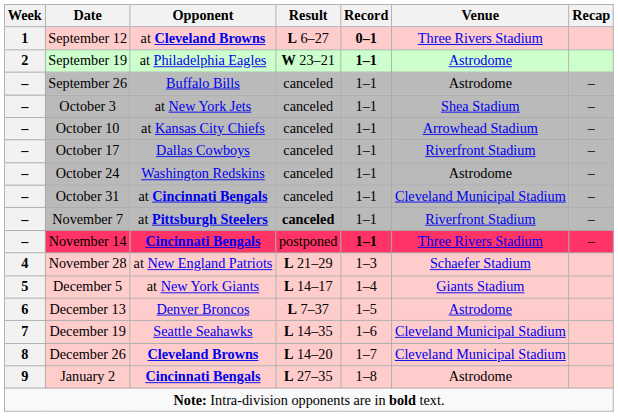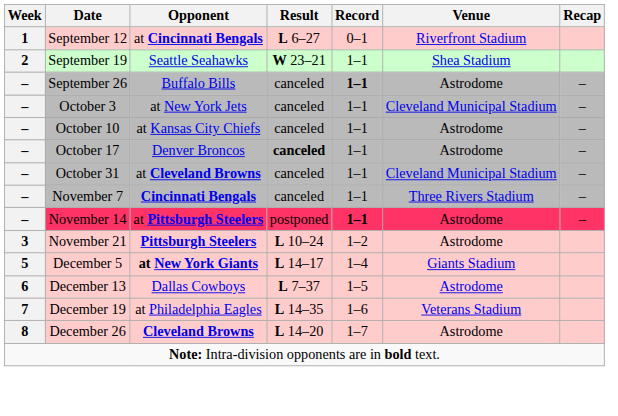(203, 38) at Cleveland Browns -> (198, 38) at Cincinnati Bengals
(366, 38) bold -> (357, 38) normal
(480, 38) Three Rivers Stadium -> (471, 38) Riverfront Stadium
(203, 60) at Philadelphia Eagles -> (198, 60) Seattle Seahawks
(366, 60) bold -> (357, 60) normal
(480, 60) Astrodome -> (471, 60) Shea Stadium
(366, 83) normal -> (357, 83) bold
(480, 106) Shea Stadium -> (471, 106) Cleveland Municipal Stadium
(480, 128) Arrowhead Stadium -> (471, 128) Astrodome
(203, 151) Dallas Cowboys -> (198, 151) Denver Broncos
(308, 151) normal -> (299, 151) bold
(480, 151) Riverfront Stadium -> (471, 151) Astrodome
- row: (88, 173)
(203, 196) at Cincinnati Bengals -> (198, 173) at Cleveland Browns
(203, 219) at Pittsburgh Steelers -> (198, 196) Cincinnati Bengals
(308, 219) bold -> (299, 196) normal
(480, 219) Riverfront Stadium -> (471, 196) Three Rivers Stadium
(203, 241) Cincinnati Bengals -> (198, 219) at Pittsburgh Steelers
(480, 241) Three Rivers Stadium -> (471, 219) Astrodome
+ row: (88, 241)
- row: (88, 264)
(203, 286) normal -> (198, 264) bold
(203, 309) Denver Broncos -> (198, 286) Dallas Cowboys
(203, 331) Seattle Seahawks -> (198, 309) at Philadelphia Eagles
(480, 331) Cleveland Municipal Stadium -> (471, 309) Veterans Stadium
(480, 354) Cleveland Municipal Stadium -> (471, 331) Astrodome
- row: (88, 377)
